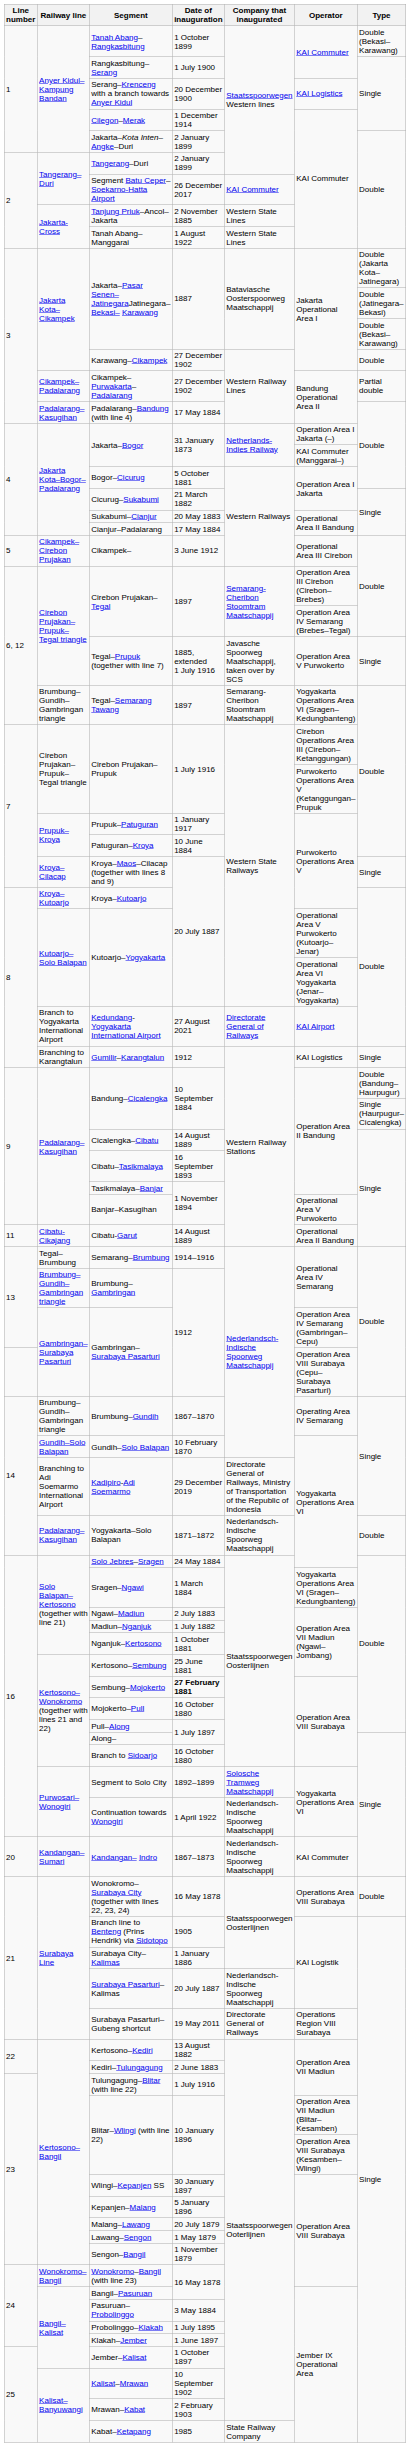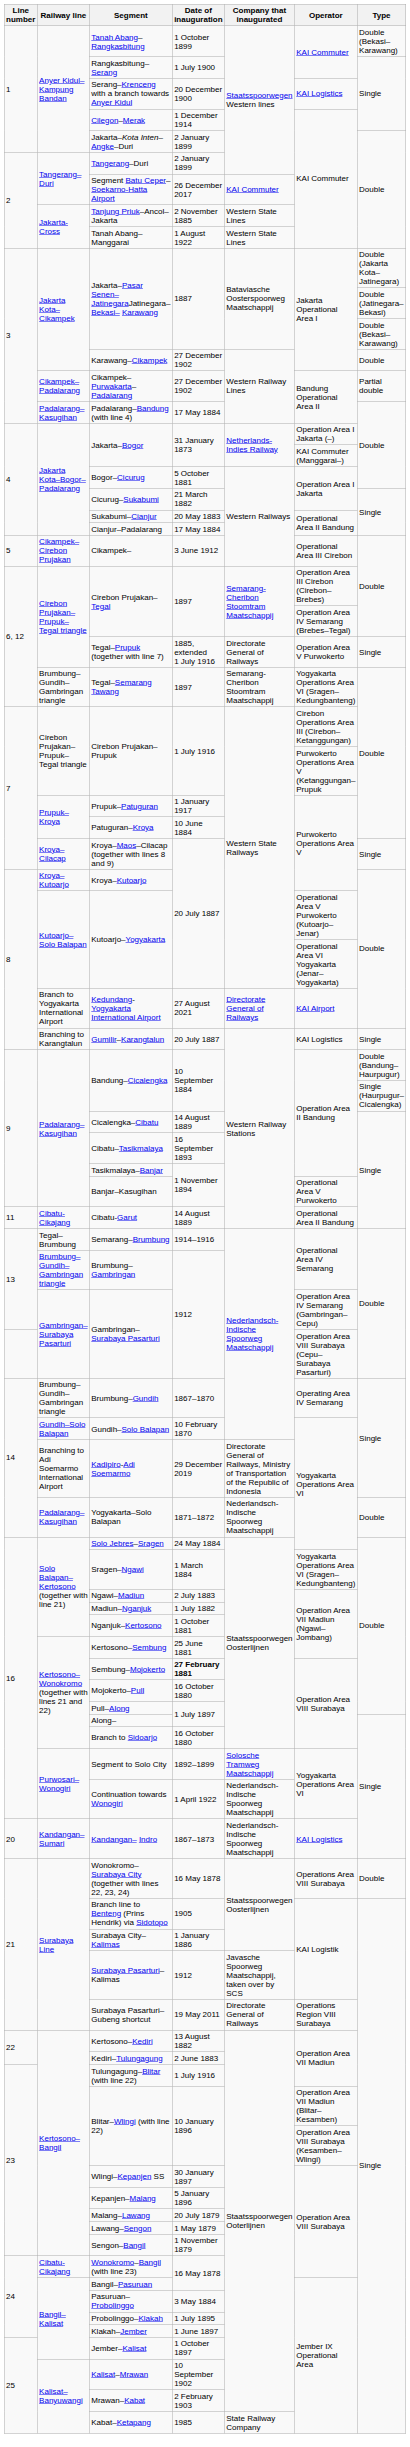(251, 661) Javasche Spoorweg Maatschappij, taken over by SCS -> (246, 652) Directorate General of Railways
(183, 1057) 1912 -> (197, 1039) 20 July 1887
(322, 1857) KAI Commuter -> (319, 1839) KAI Logistics
(197, 1988) 20 July 1887 -> (183, 1975) 1912
(252, 1988) Nederlandsch-Indische Spoorweg Maatschappij -> (251, 1975) Javasche Spoorweg Maatschappij, taken over by SCS
(63, 2276) Wonokromo–Bangil -> (55, 2267) Cibatu-Cikajang
